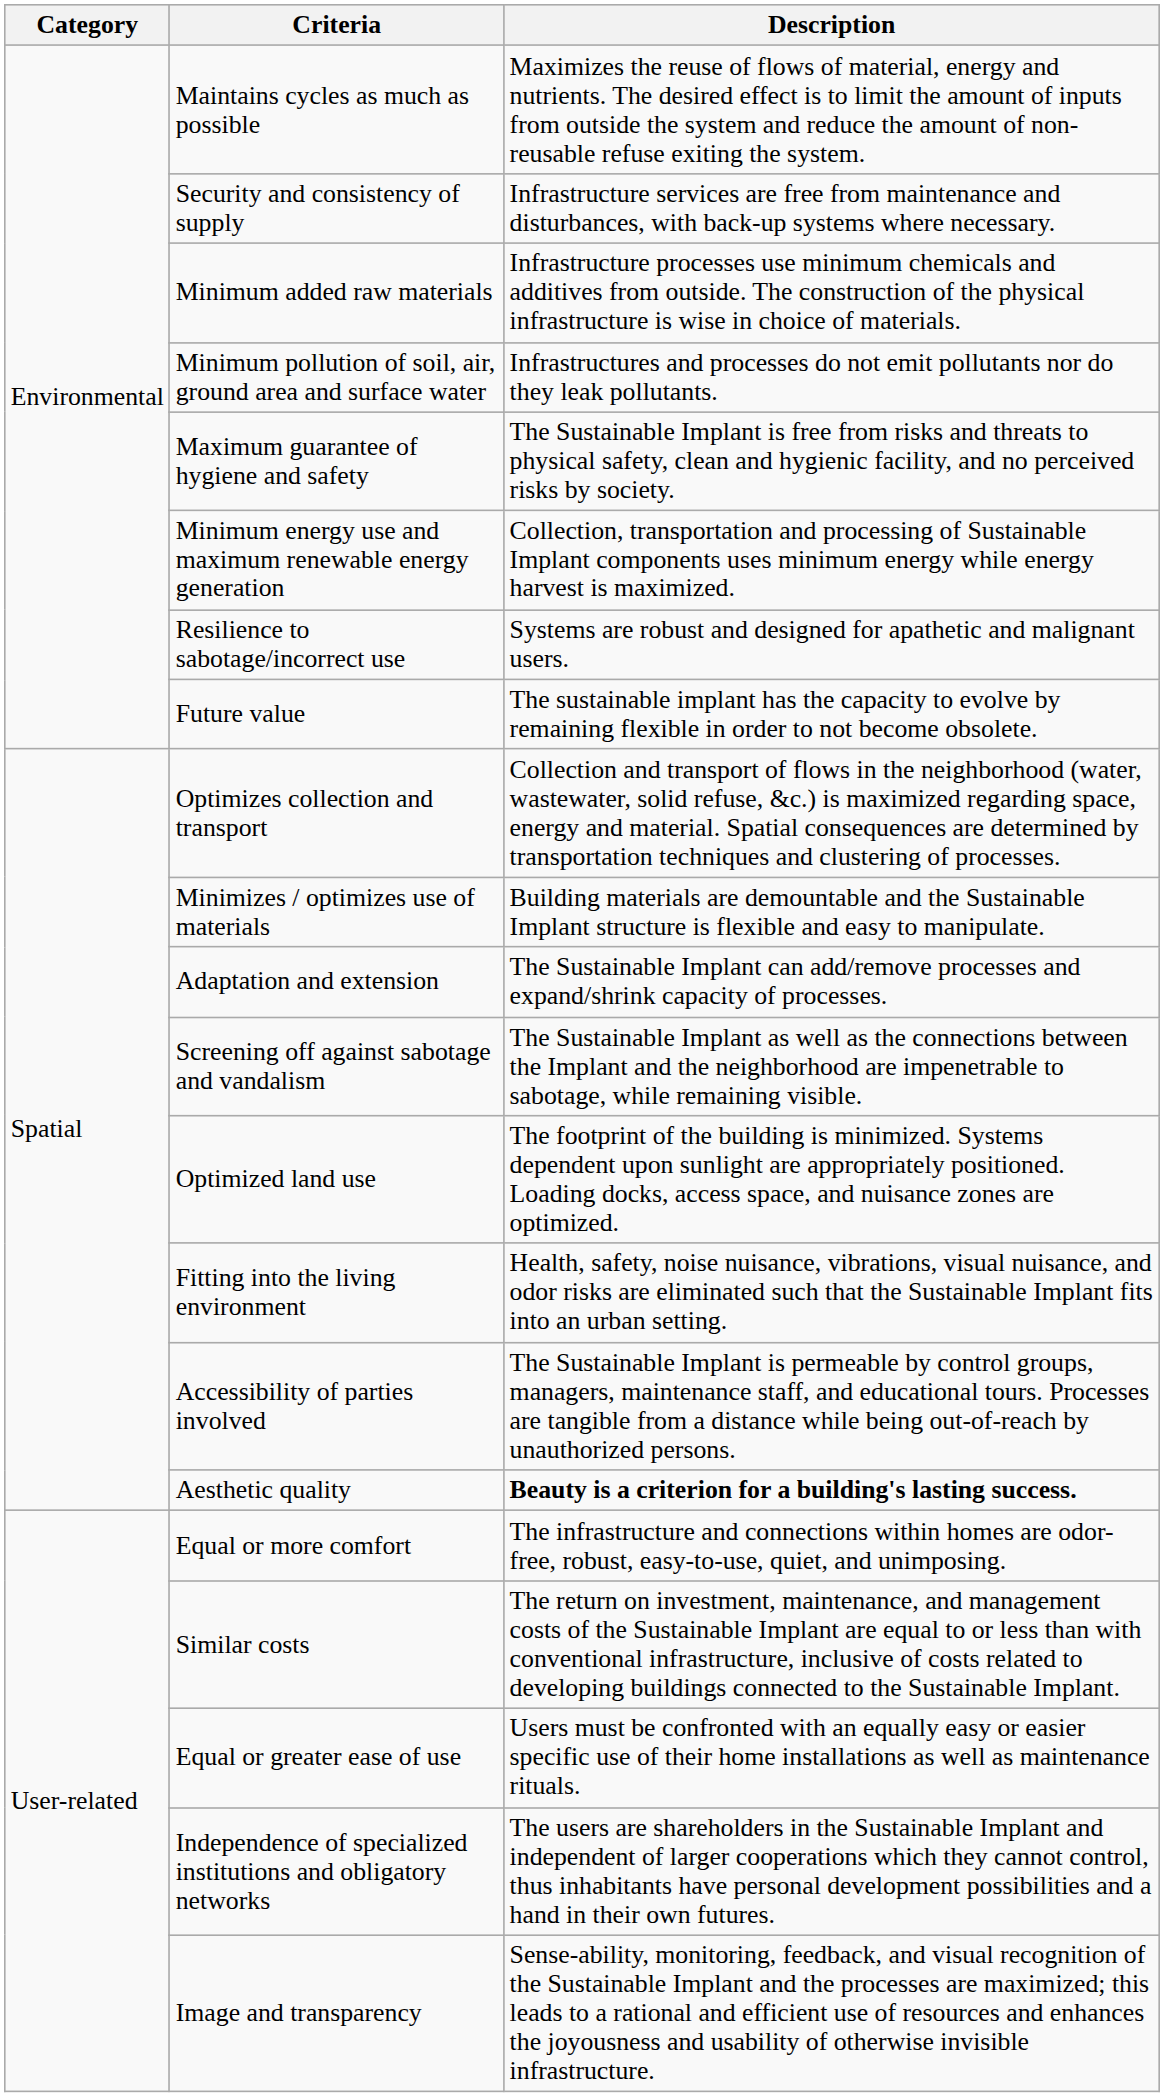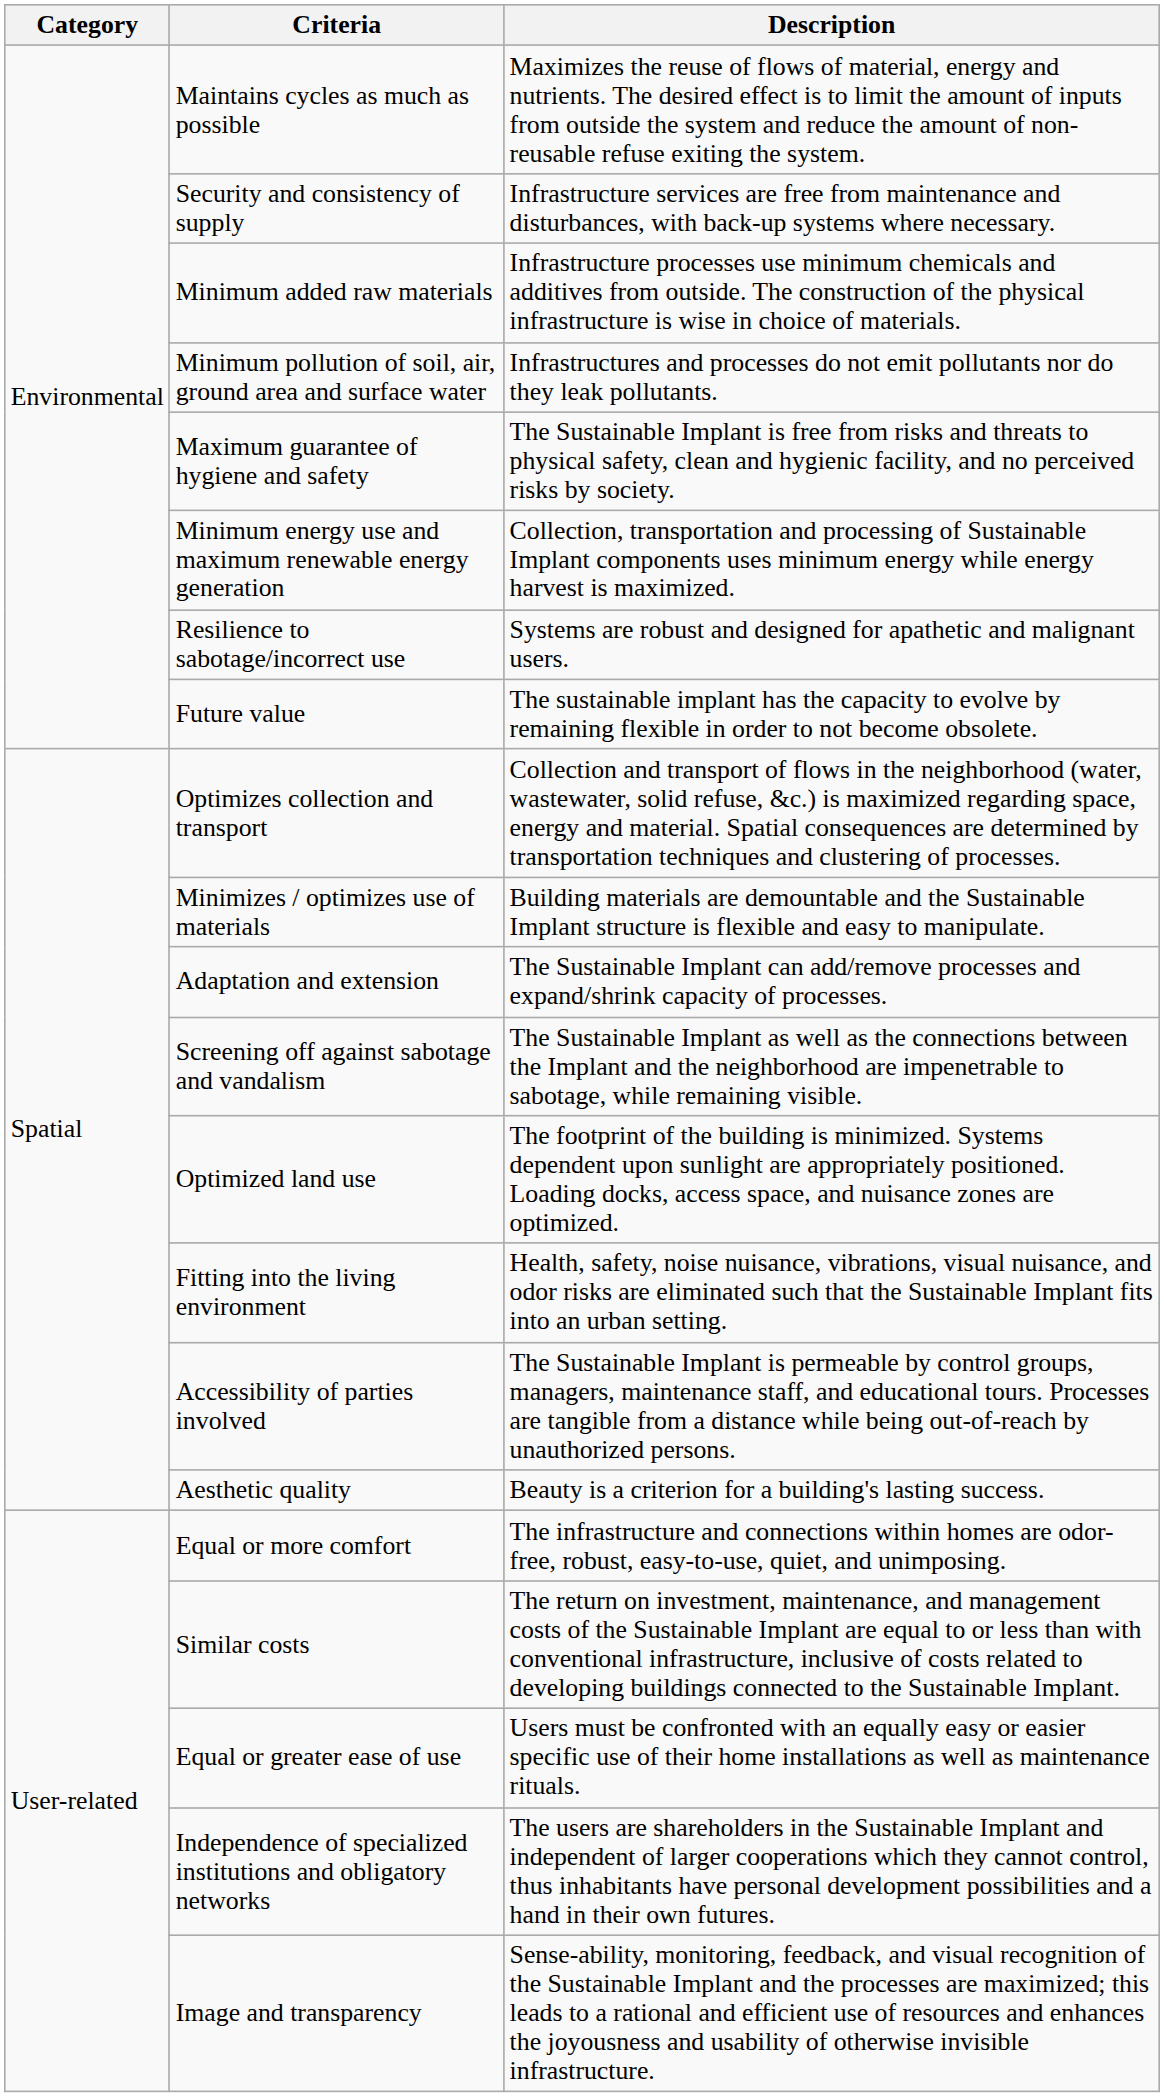(793, 1490) bold -> (777, 1490) normal
